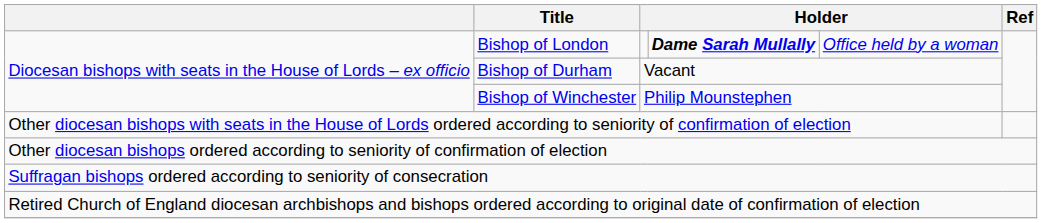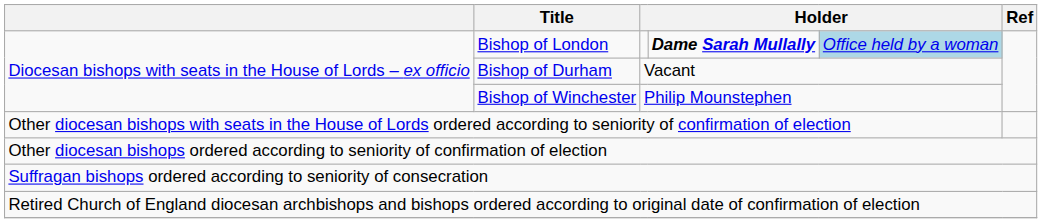(911, 44) no background -> (911, 44) lightblue background
